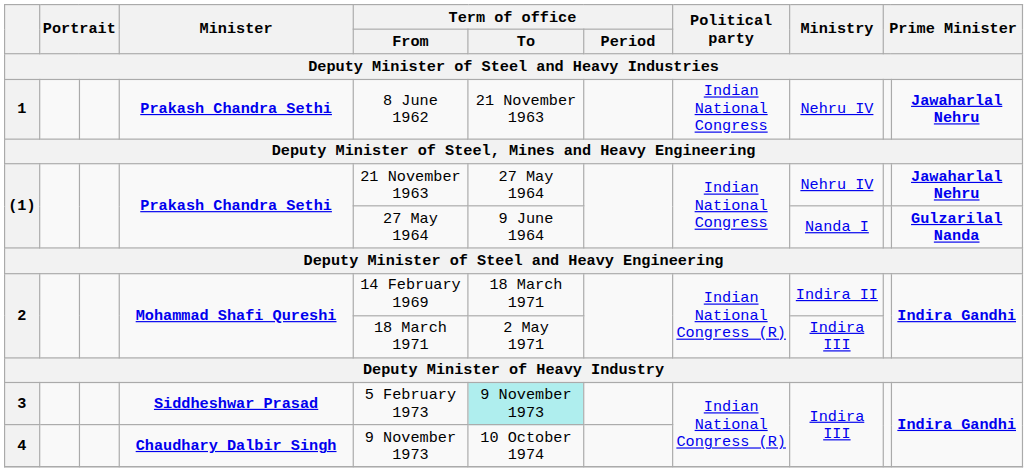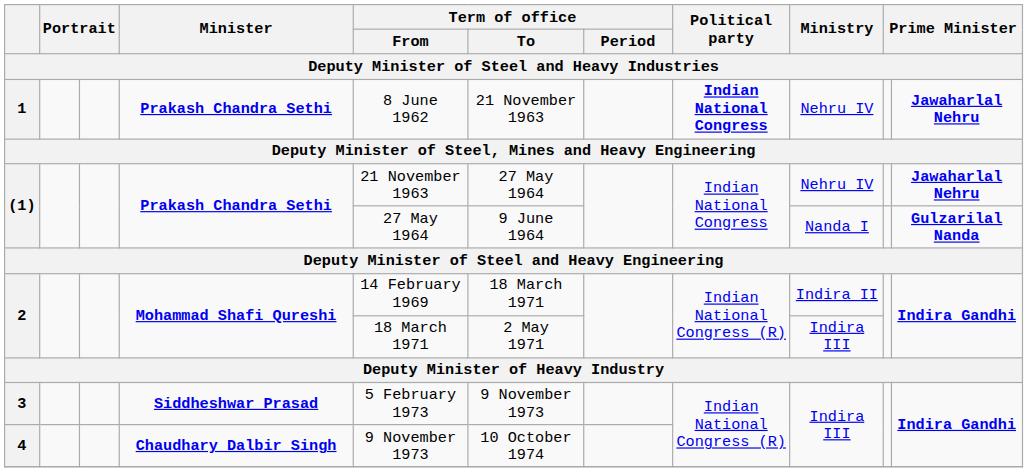(731, 109) normal -> (731, 109) bold
(526, 404) paleturquoise background -> (526, 404) no background
